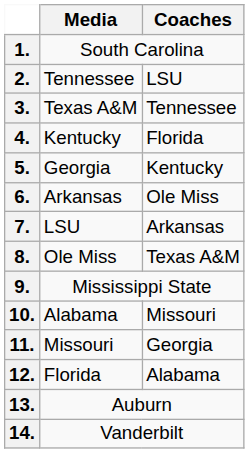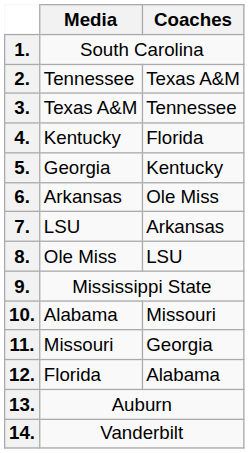(164, 79) LSU -> (193, 79) Texas A&M
(193, 256) Texas A&M -> (164, 256) LSU
